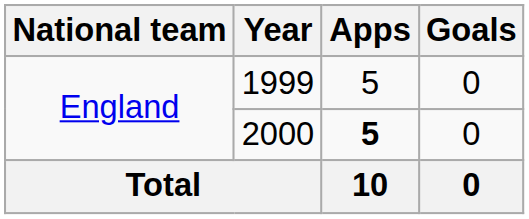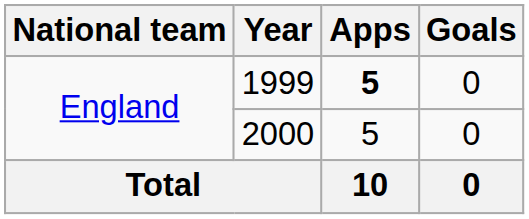(370, 82) normal -> (370, 82) bold
(370, 133) bold -> (370, 133) normal
